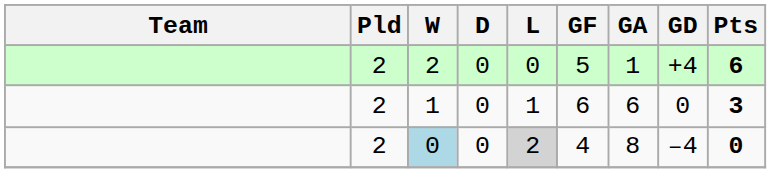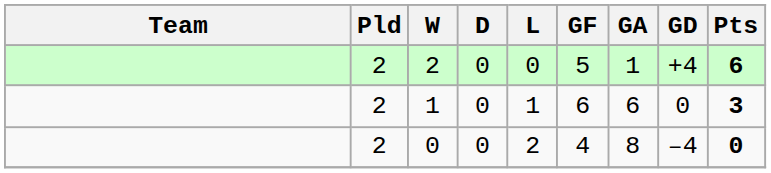(433, 147) lightblue background -> (433, 147) no background
(533, 147) lightgrey background -> (533, 147) no background
